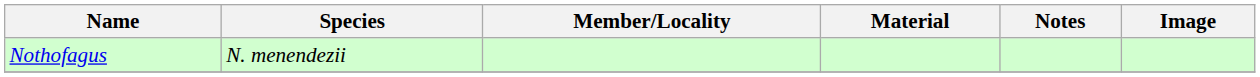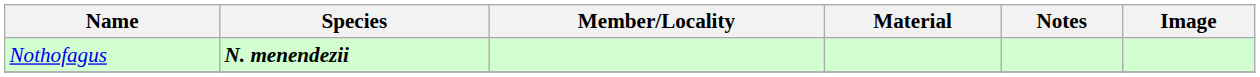(286, 54) normal -> (287, 54) bold
